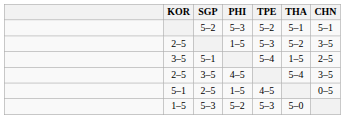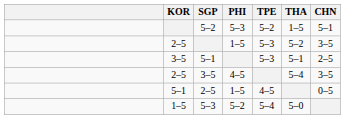(296, 28) 5–1 -> (296, 28) 1–5
(267, 59) 5–4 -> (267, 59) 5–3
(296, 59) 1–5 -> (296, 59) 5–1
(267, 106) 5–3 -> (267, 106) 5–4
